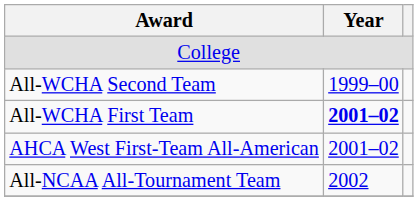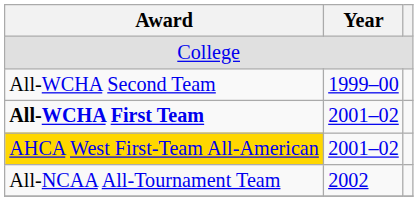(101, 116) normal -> (107, 116) bold
(363, 116) bold -> (363, 116) normal
(164, 148) no background -> (164, 148) gold background
